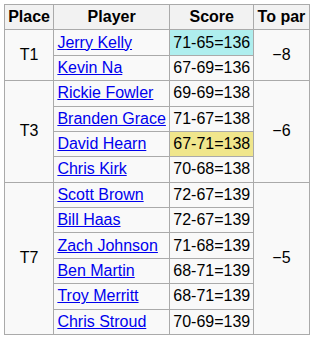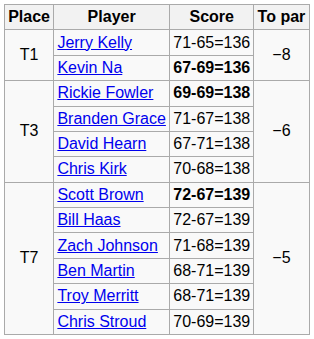(212, 42) paleturquoise background -> (212, 42) no background
(212, 67) normal -> (212, 67) bold
(212, 93) normal -> (212, 93) bold
(212, 144) khaki background -> (212, 144) no background
(212, 194) normal -> (212, 194) bold
